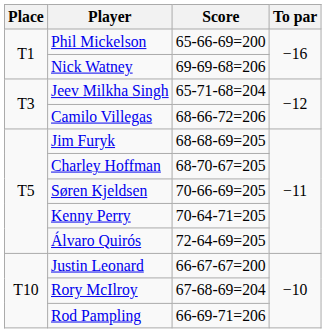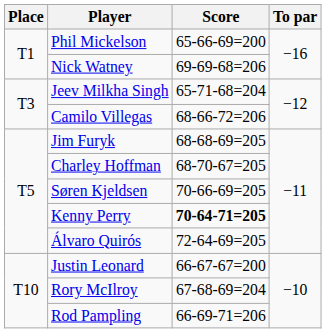(221, 215) normal -> (221, 215) bold
